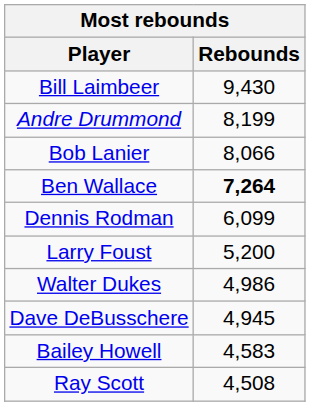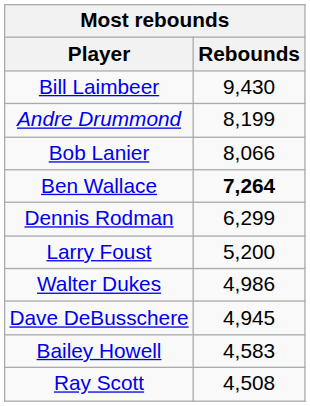(249, 218) 6,099 -> (249, 218) 6,299
